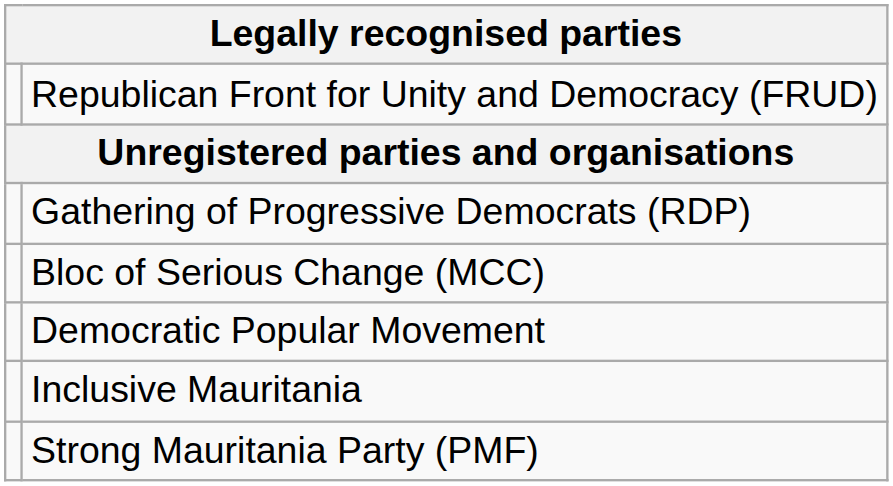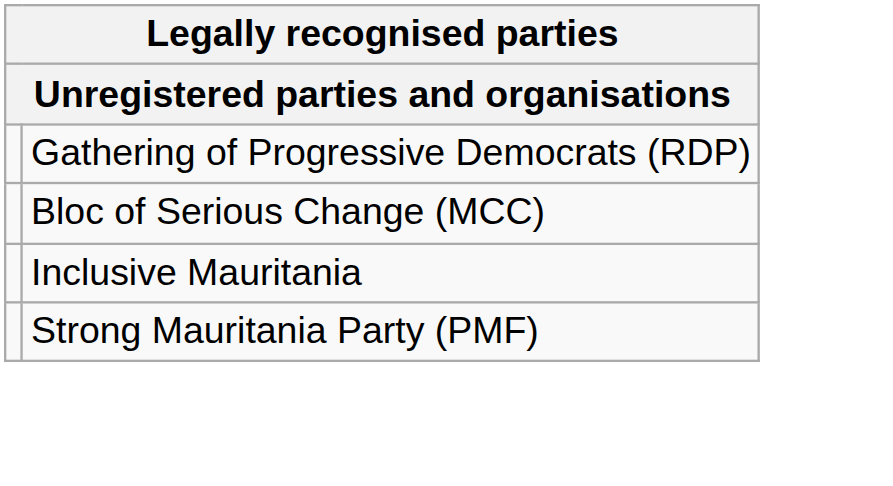- row: (454, 93)
- row: (288, 331)
